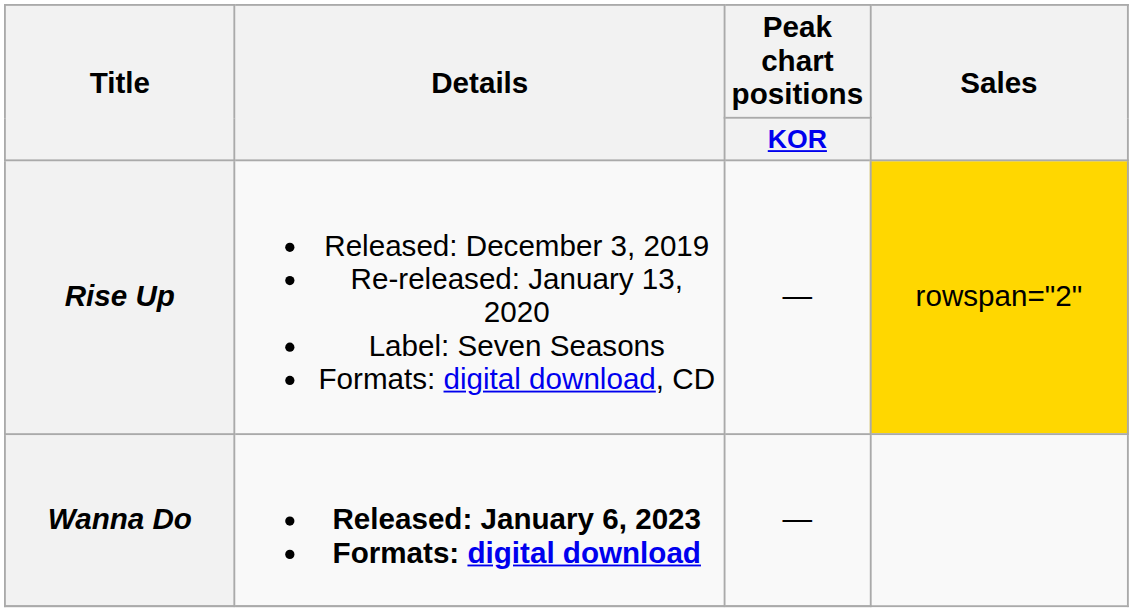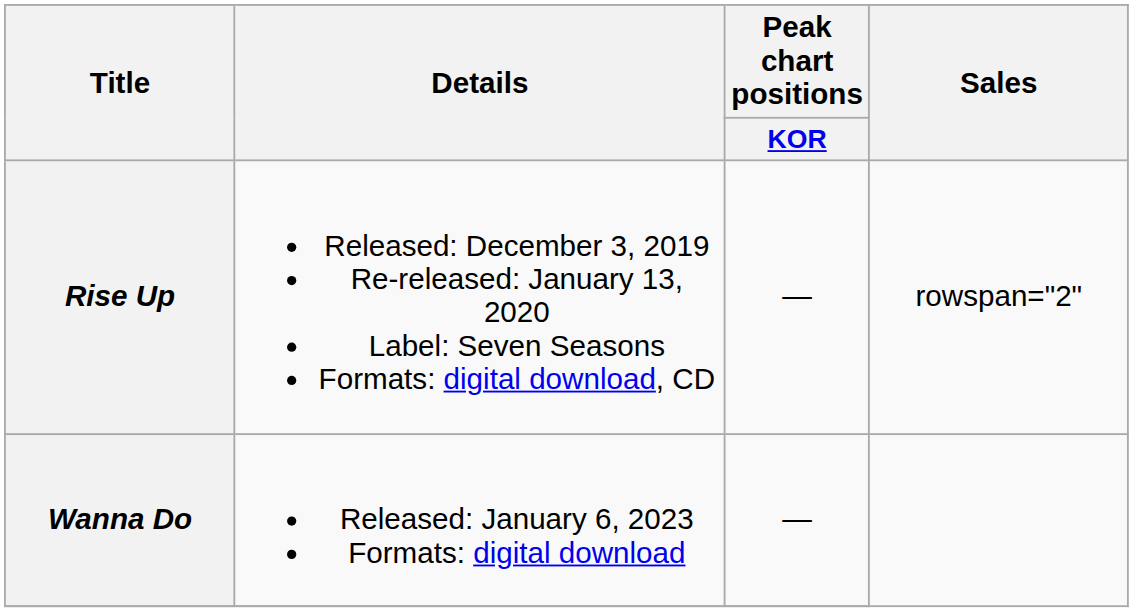(999, 296) gold background -> (999, 296) no background
(480, 536) bold -> (480, 536) normal
